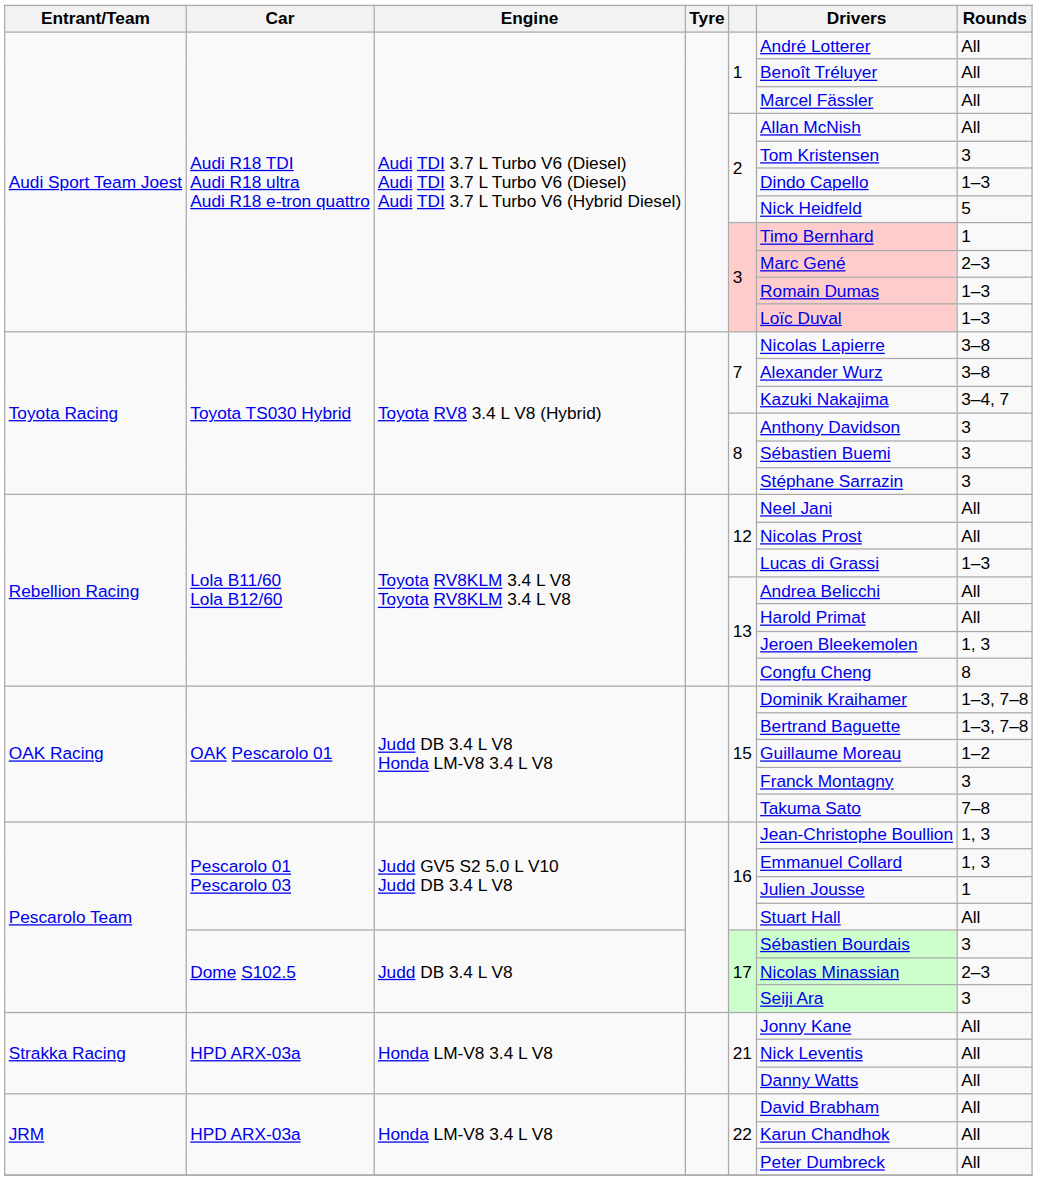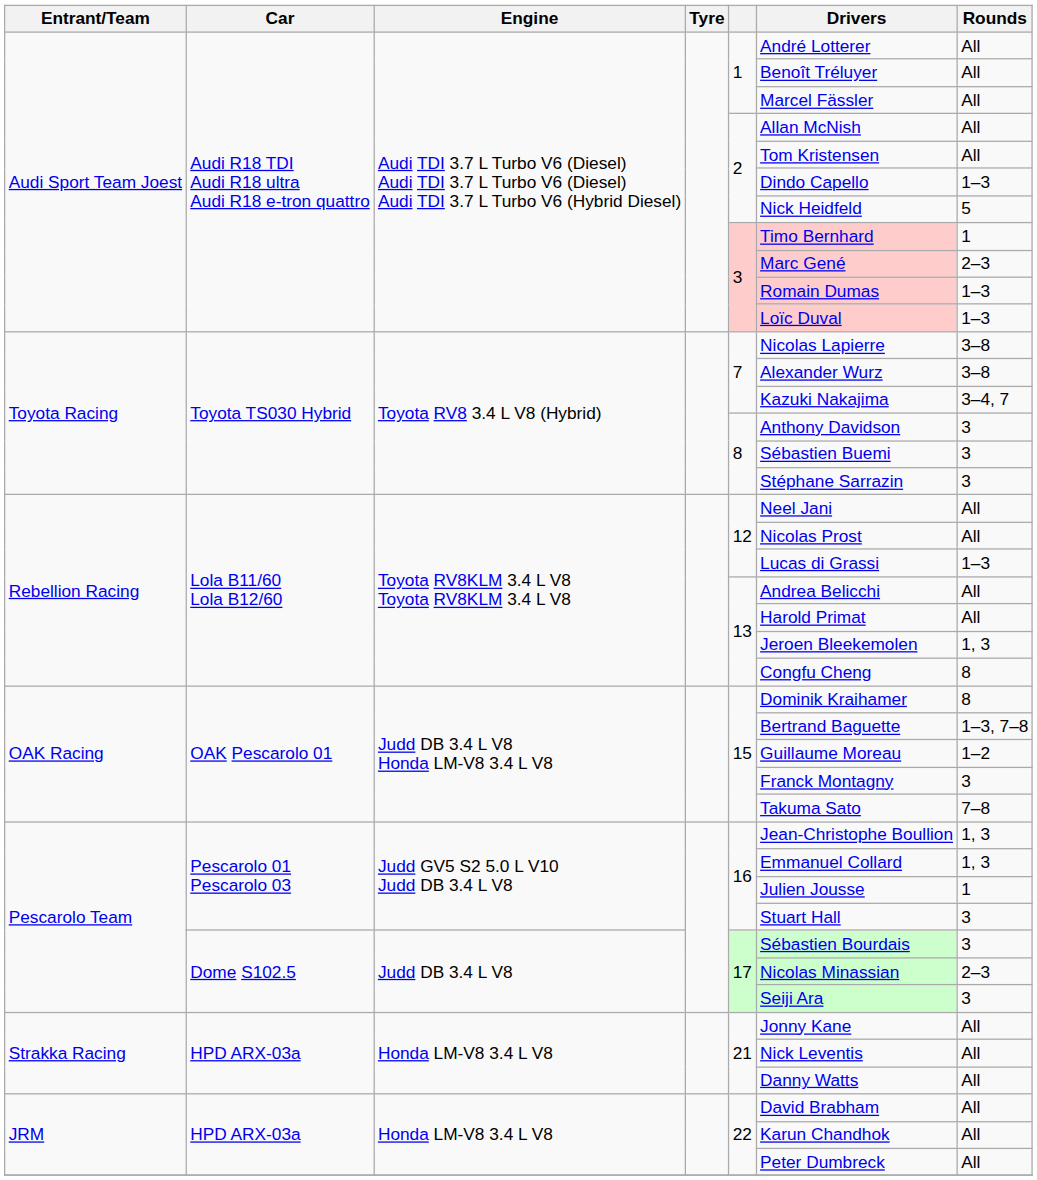(966, 155) 3 -> (971, 155) All
(995, 699) 1–3, 7–8 -> (966, 699) 8
(971, 917) All -> (966, 917) 3
